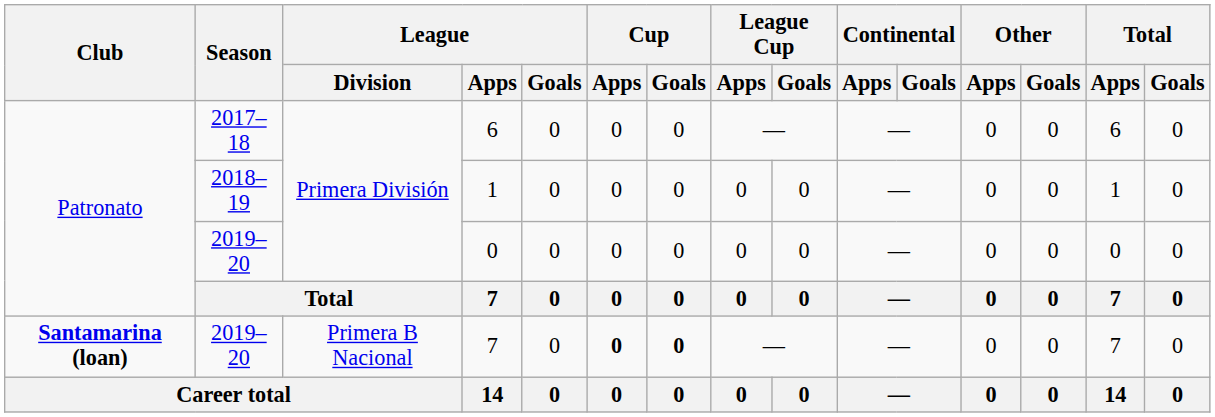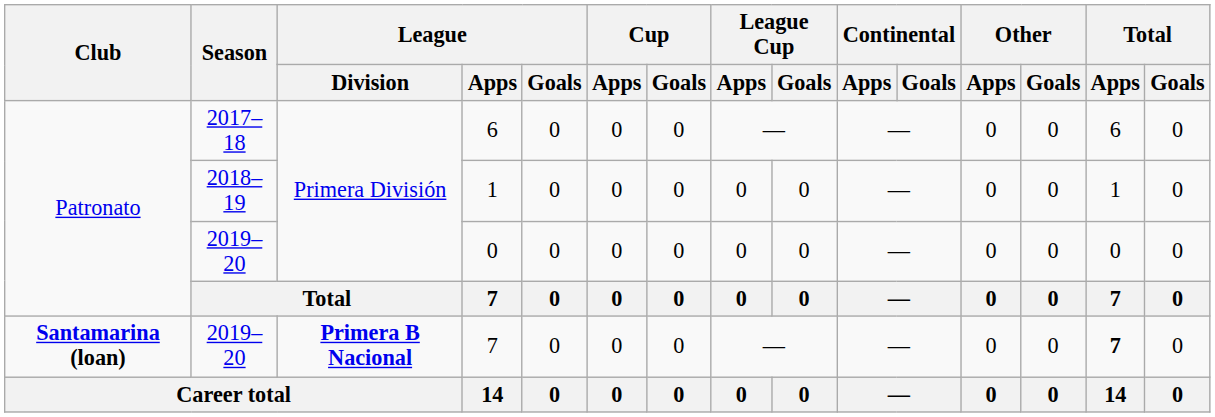(372, 346) normal -> (370, 346) bold
(617, 346) bold -> (617, 346) normal
(679, 346) bold -> (679, 346) normal
(1115, 346) normal -> (1115, 346) bold
